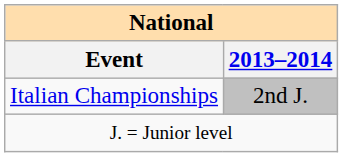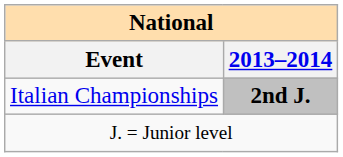(280, 95) normal -> (280, 95) bold
